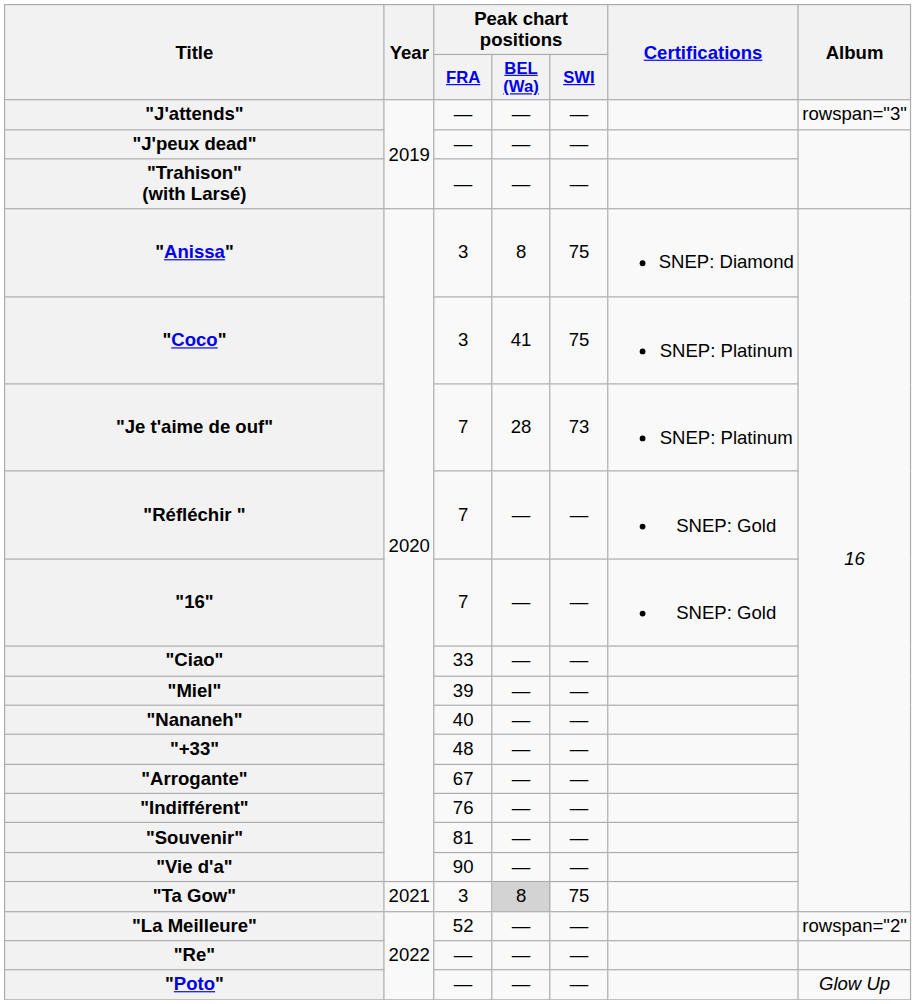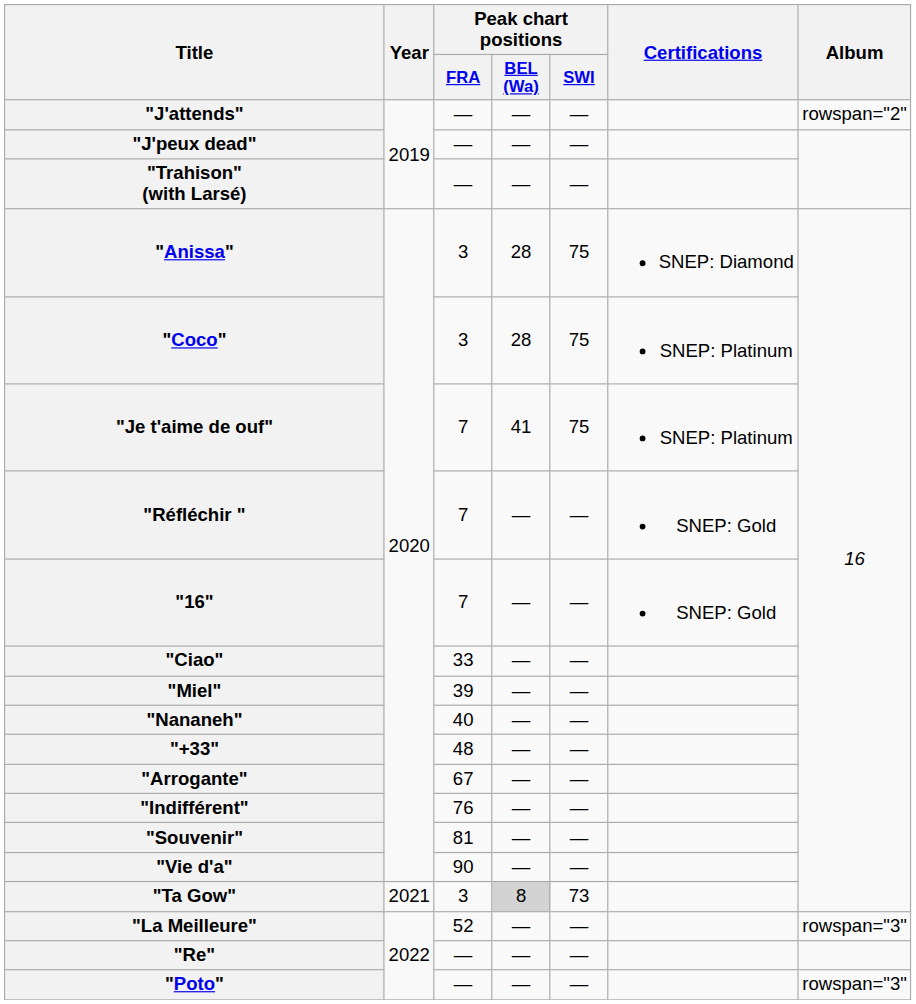(855, 114) rowspan="3" -> (855, 114) rowspan="2"
(521, 252) 8 -> (521, 252) 28
(521, 340) 41 -> (521, 340) 28
(521, 427) 28 -> (521, 427) 41
(579, 427) 73 -> (579, 427) 75
(579, 896) 75 -> (579, 896) 73
(855, 925) rowspan="2" -> (855, 925) rowspan="3"
(855, 984) Glow Up -> (855, 984) rowspan="3"
